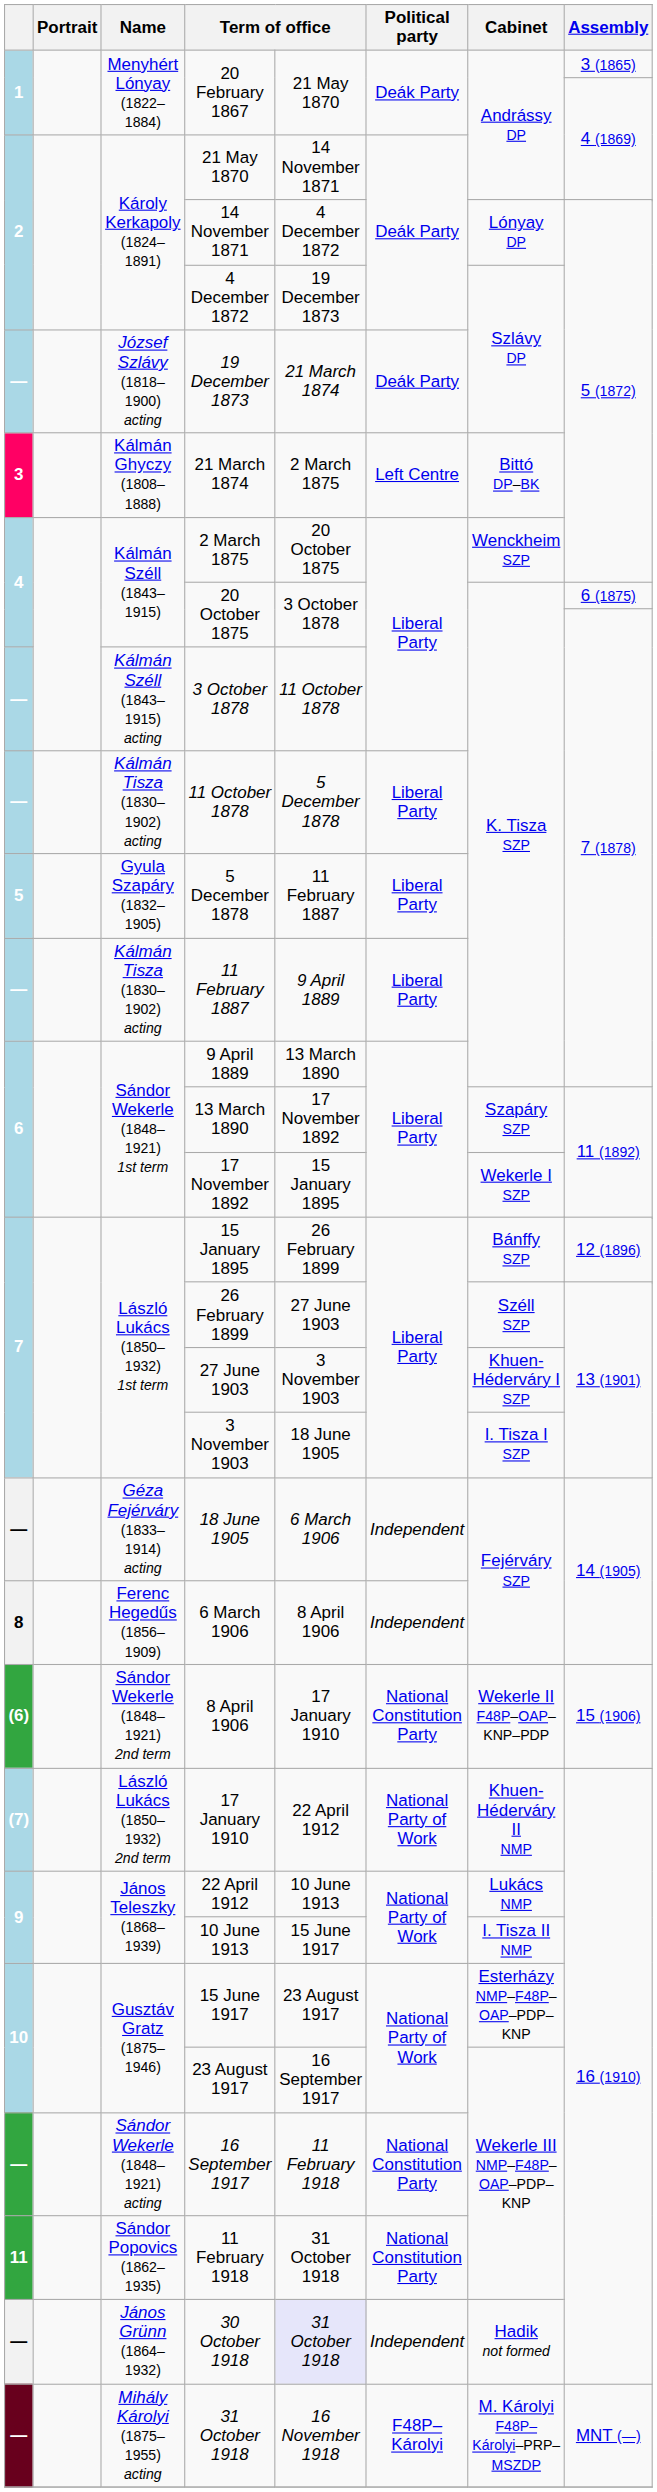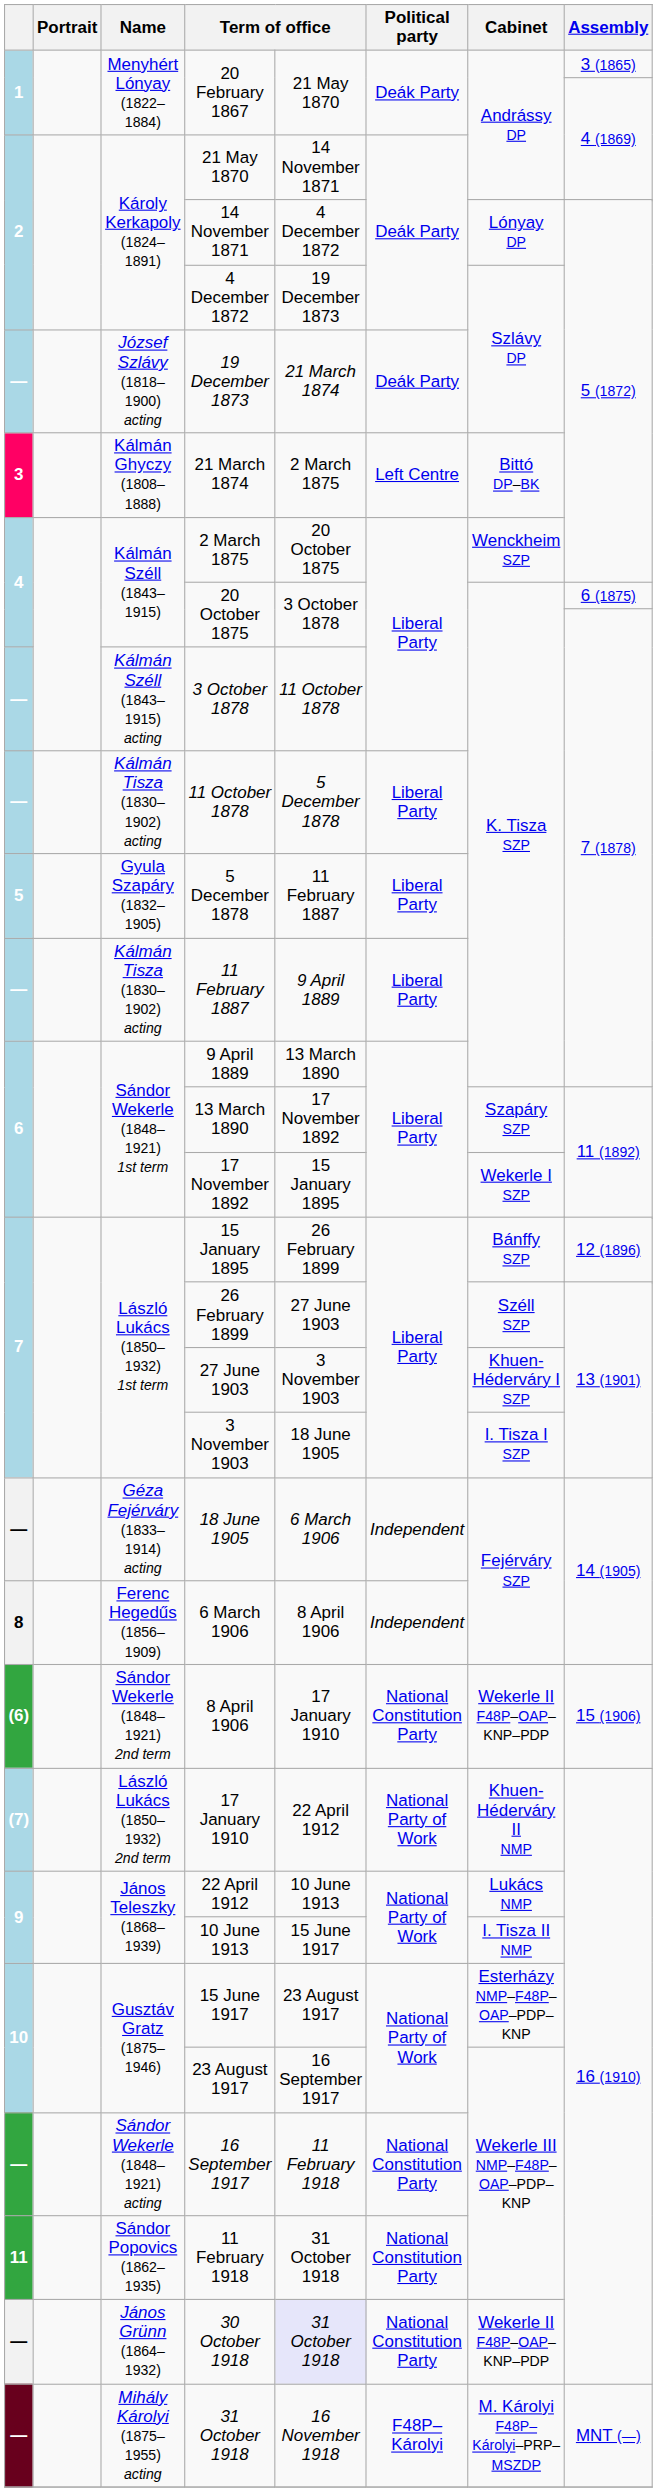(417, 2341) Independent -> (417, 2341) National Constitution Party
(516, 2341) Hadik not formed -> (516, 2341) Wekerle II F48P–OAP–KNP–PDP
